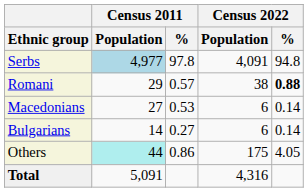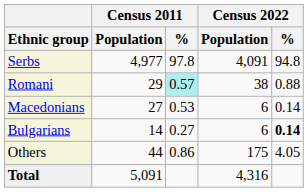(146, 61) lightblue background -> (146, 61) no background
(182, 84) no background -> (182, 84) paleturquoise background
(288, 84) bold -> (288, 84) normal
(288, 130) normal -> (288, 130) bold
(155, 152) paleturquoise background -> (155, 152) no background
